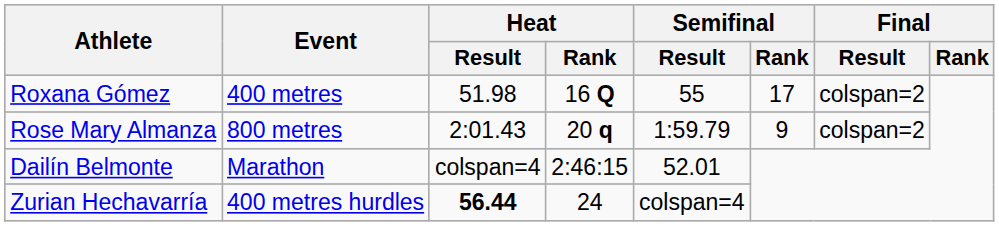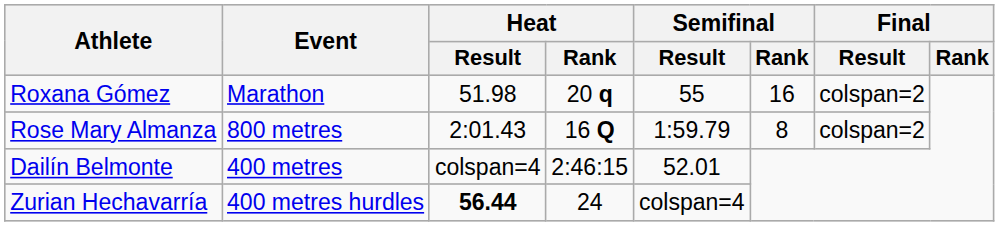(285, 94) 400 metres -> (276, 94) Marathon
(590, 94) 16 Q -> (590, 94) 20 q
(782, 94) 17 -> (782, 94) 16
(590, 131) 20 q -> (590, 131) 16 Q
(782, 131) 9 -> (782, 131) 8
(276, 167) Marathon -> (285, 167) 400 metres
